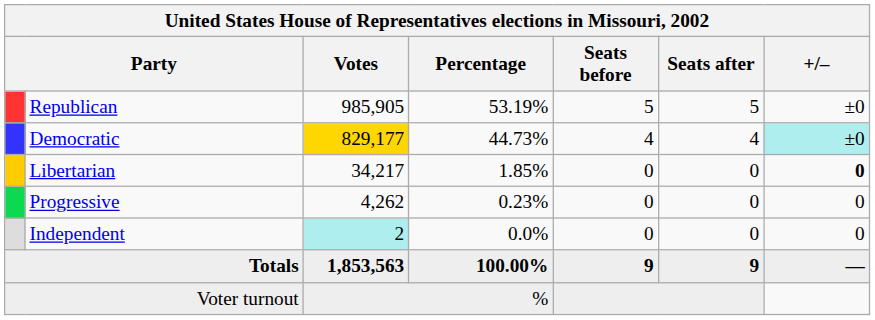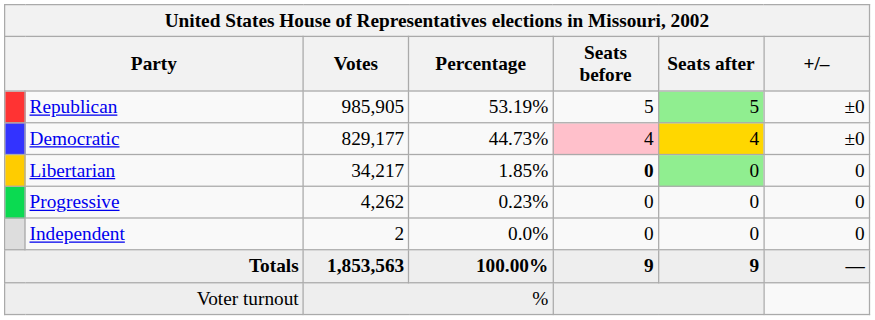(754, 107) no background -> (754, 107) lightgreen background
(373, 138) gold background -> (373, 138) no background
(649, 138) no background -> (649, 138) pink background
(754, 138) no background -> (754, 138) gold background
(855, 138) paleturquoise background -> (855, 138) no background
(649, 170) normal -> (649, 170) bold
(754, 170) no background -> (754, 170) lightgreen background
(860, 170) bold -> (860, 170) normal
(399, 234) paleturquoise background -> (399, 234) no background
